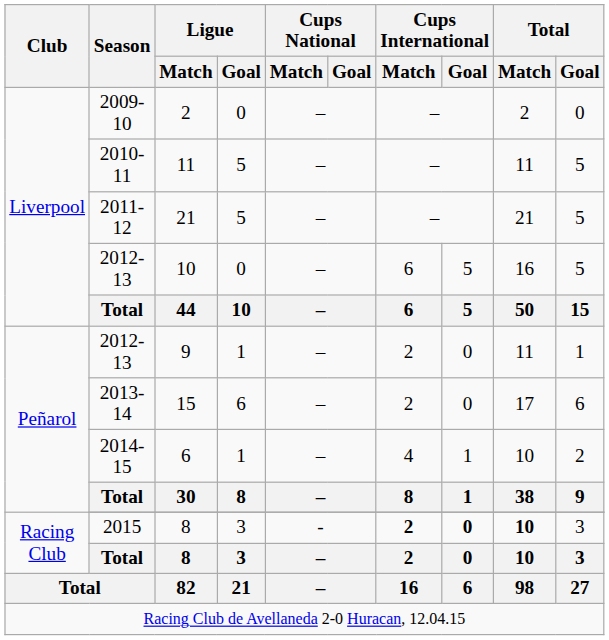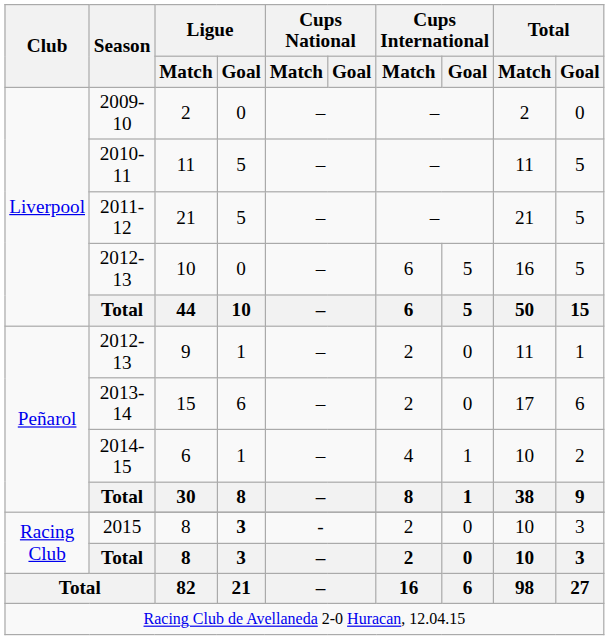(241, 527) normal -> (241, 527) bold
(409, 527) bold -> (409, 527) normal
(468, 527) bold -> (468, 527) normal
(525, 527) bold -> (525, 527) normal
